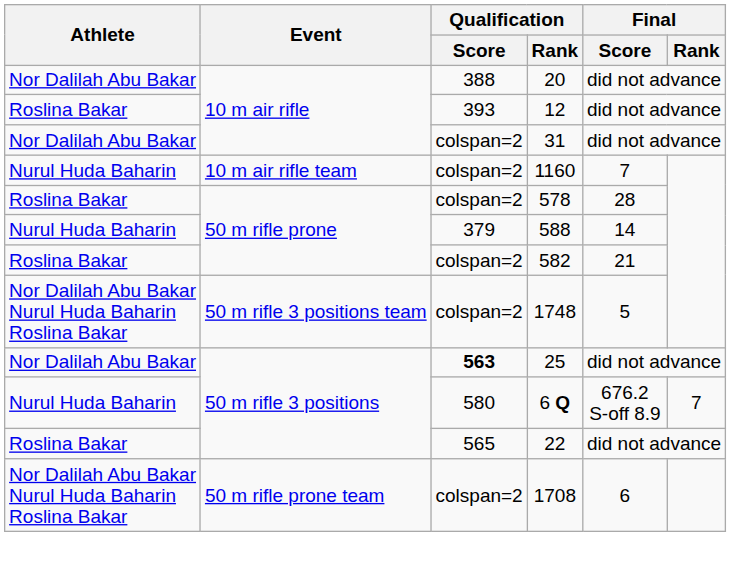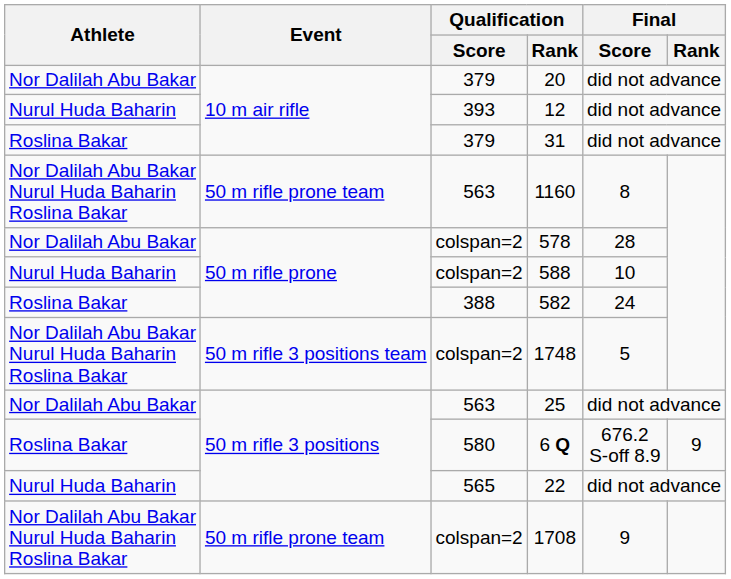(479, 80) 388 -> (479, 80) 379
(68, 110) Roslina Bakar -> (93, 110) Nurul Huda Baharin
(103, 140) Nor Dalilah Abu Bakar -> (68, 140) Roslina Bakar
(479, 140) colspan=2 -> (479, 140) 379
(93, 170) Nurul Huda Baharin -> (103, 191) Nor Dalilah Abu Bakar Nurul Huda Baharin Roslina Bakar
(281, 170) 10 m air rifle team -> (295, 191) 50 m rifle prone team
(479, 170) colspan=2 -> (479, 191) 563
(625, 170) 7 -> (625, 191) 8
(68, 200) Roslina Bakar -> (103, 242) Nor Dalilah Abu Bakar
(479, 230) 379 -> (479, 273) colspan=2
(625, 230) 14 -> (625, 273) 10
(479, 260) colspan=2 -> (479, 303) 388
(625, 260) 21 -> (625, 303) 24
(479, 363) bold -> (479, 405) normal
(93, 403) Nurul Huda Baharin -> (68, 445) Roslina Bakar
(696, 403) 7 -> (696, 445) 9
(68, 444) Roslina Bakar -> (93, 486) Nurul Huda Baharin
(625, 495) 6 -> (625, 537) 9
